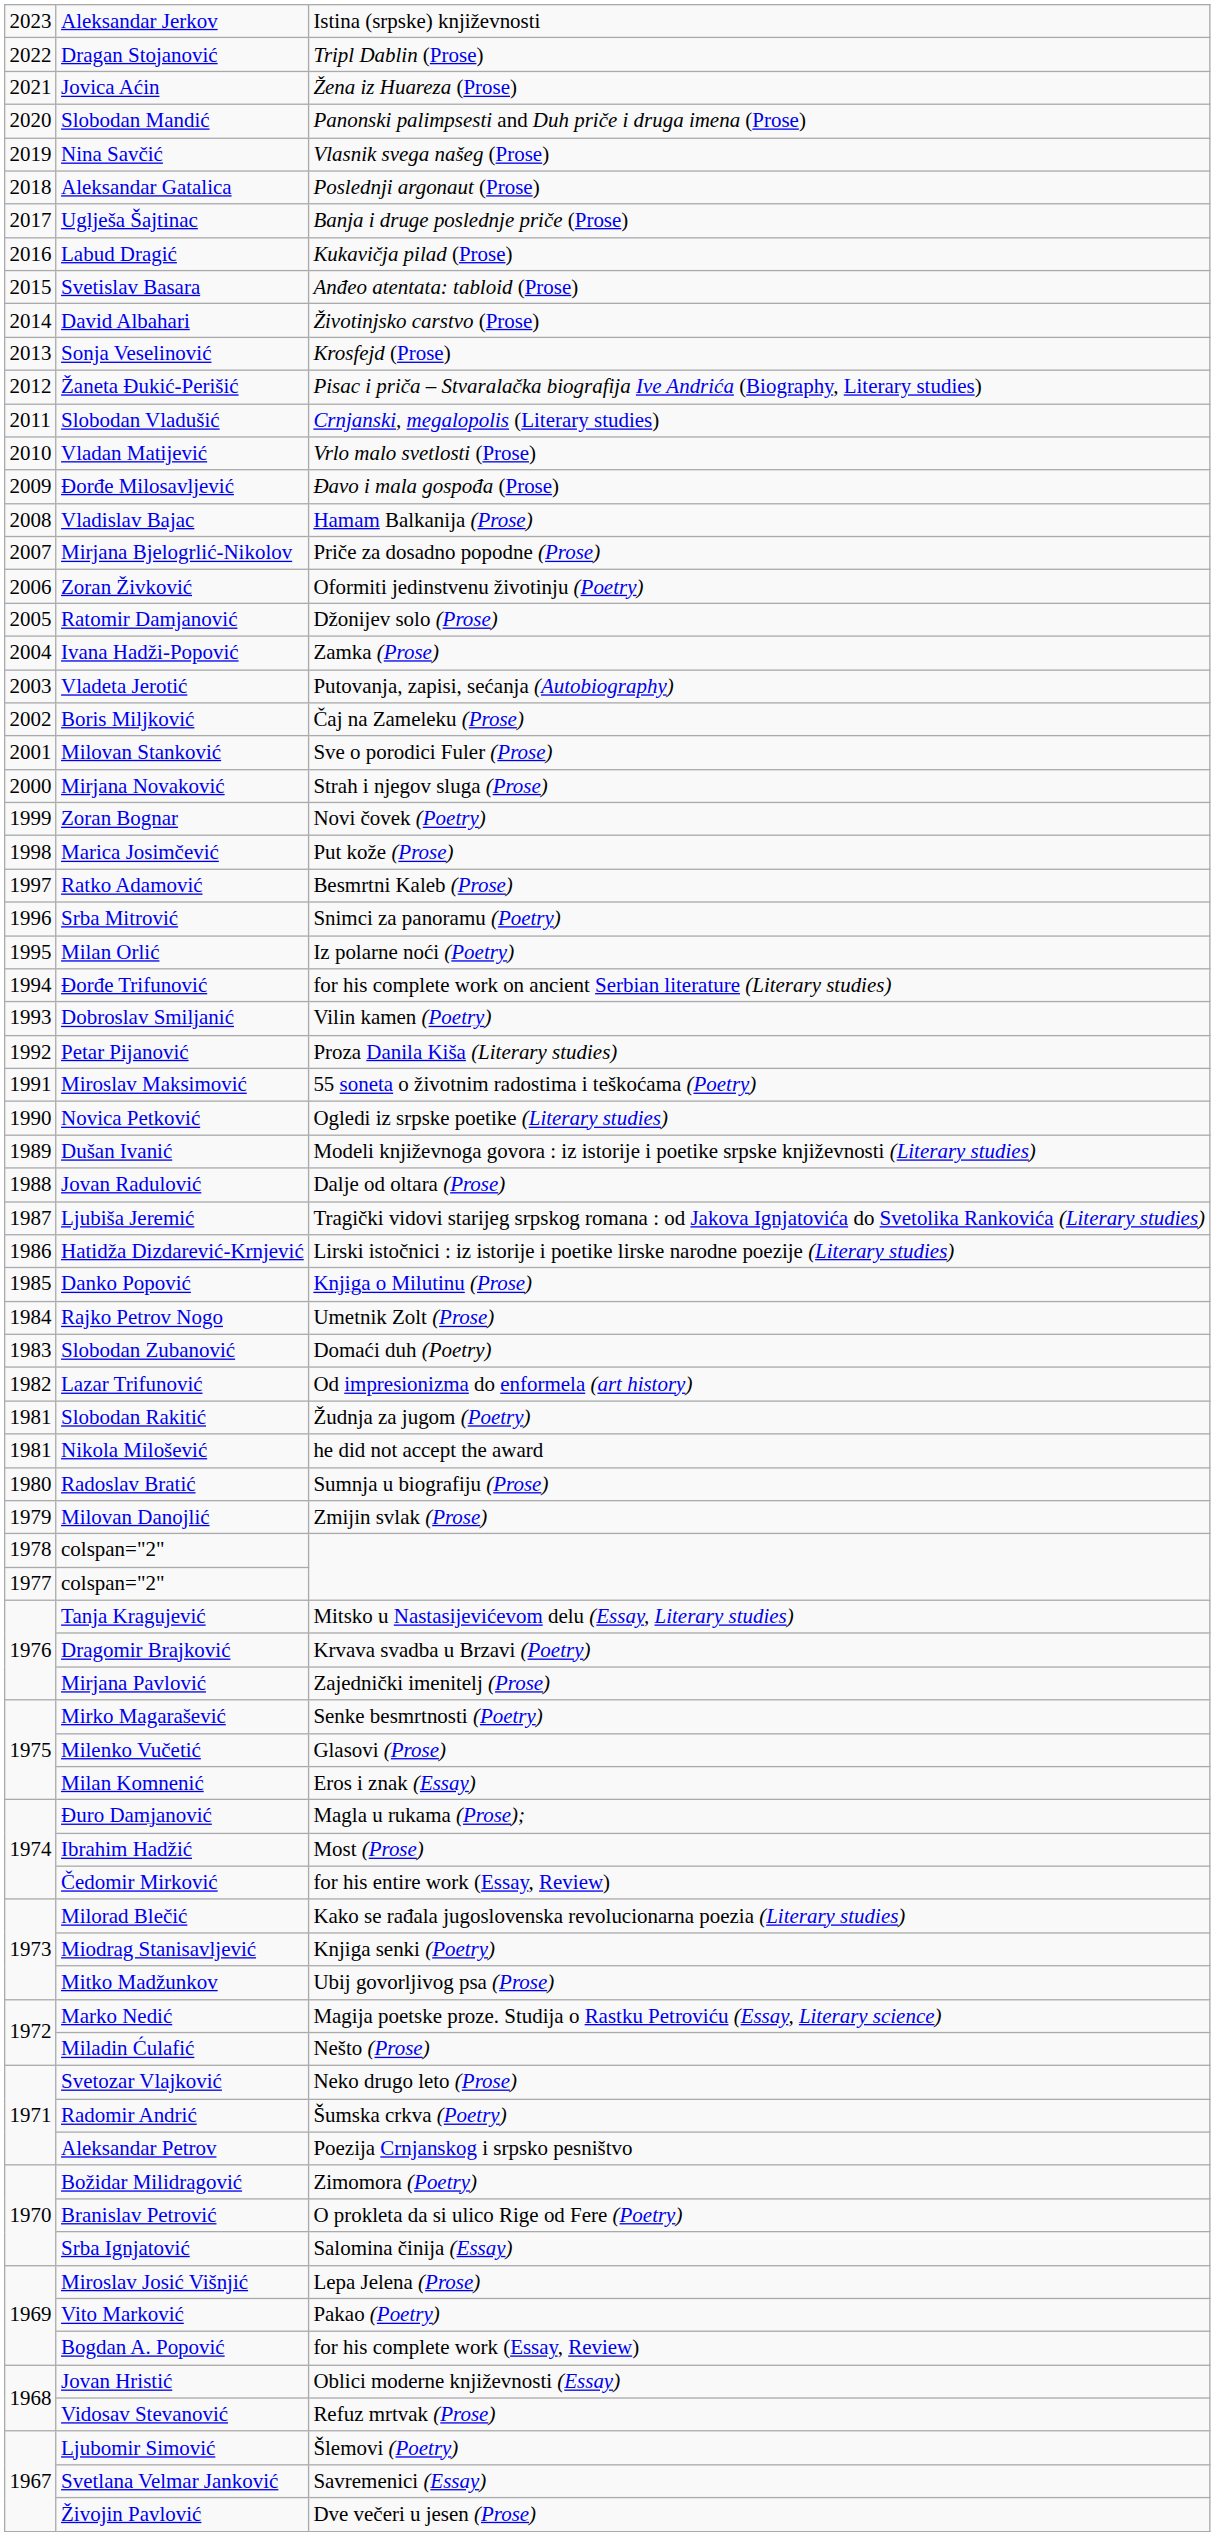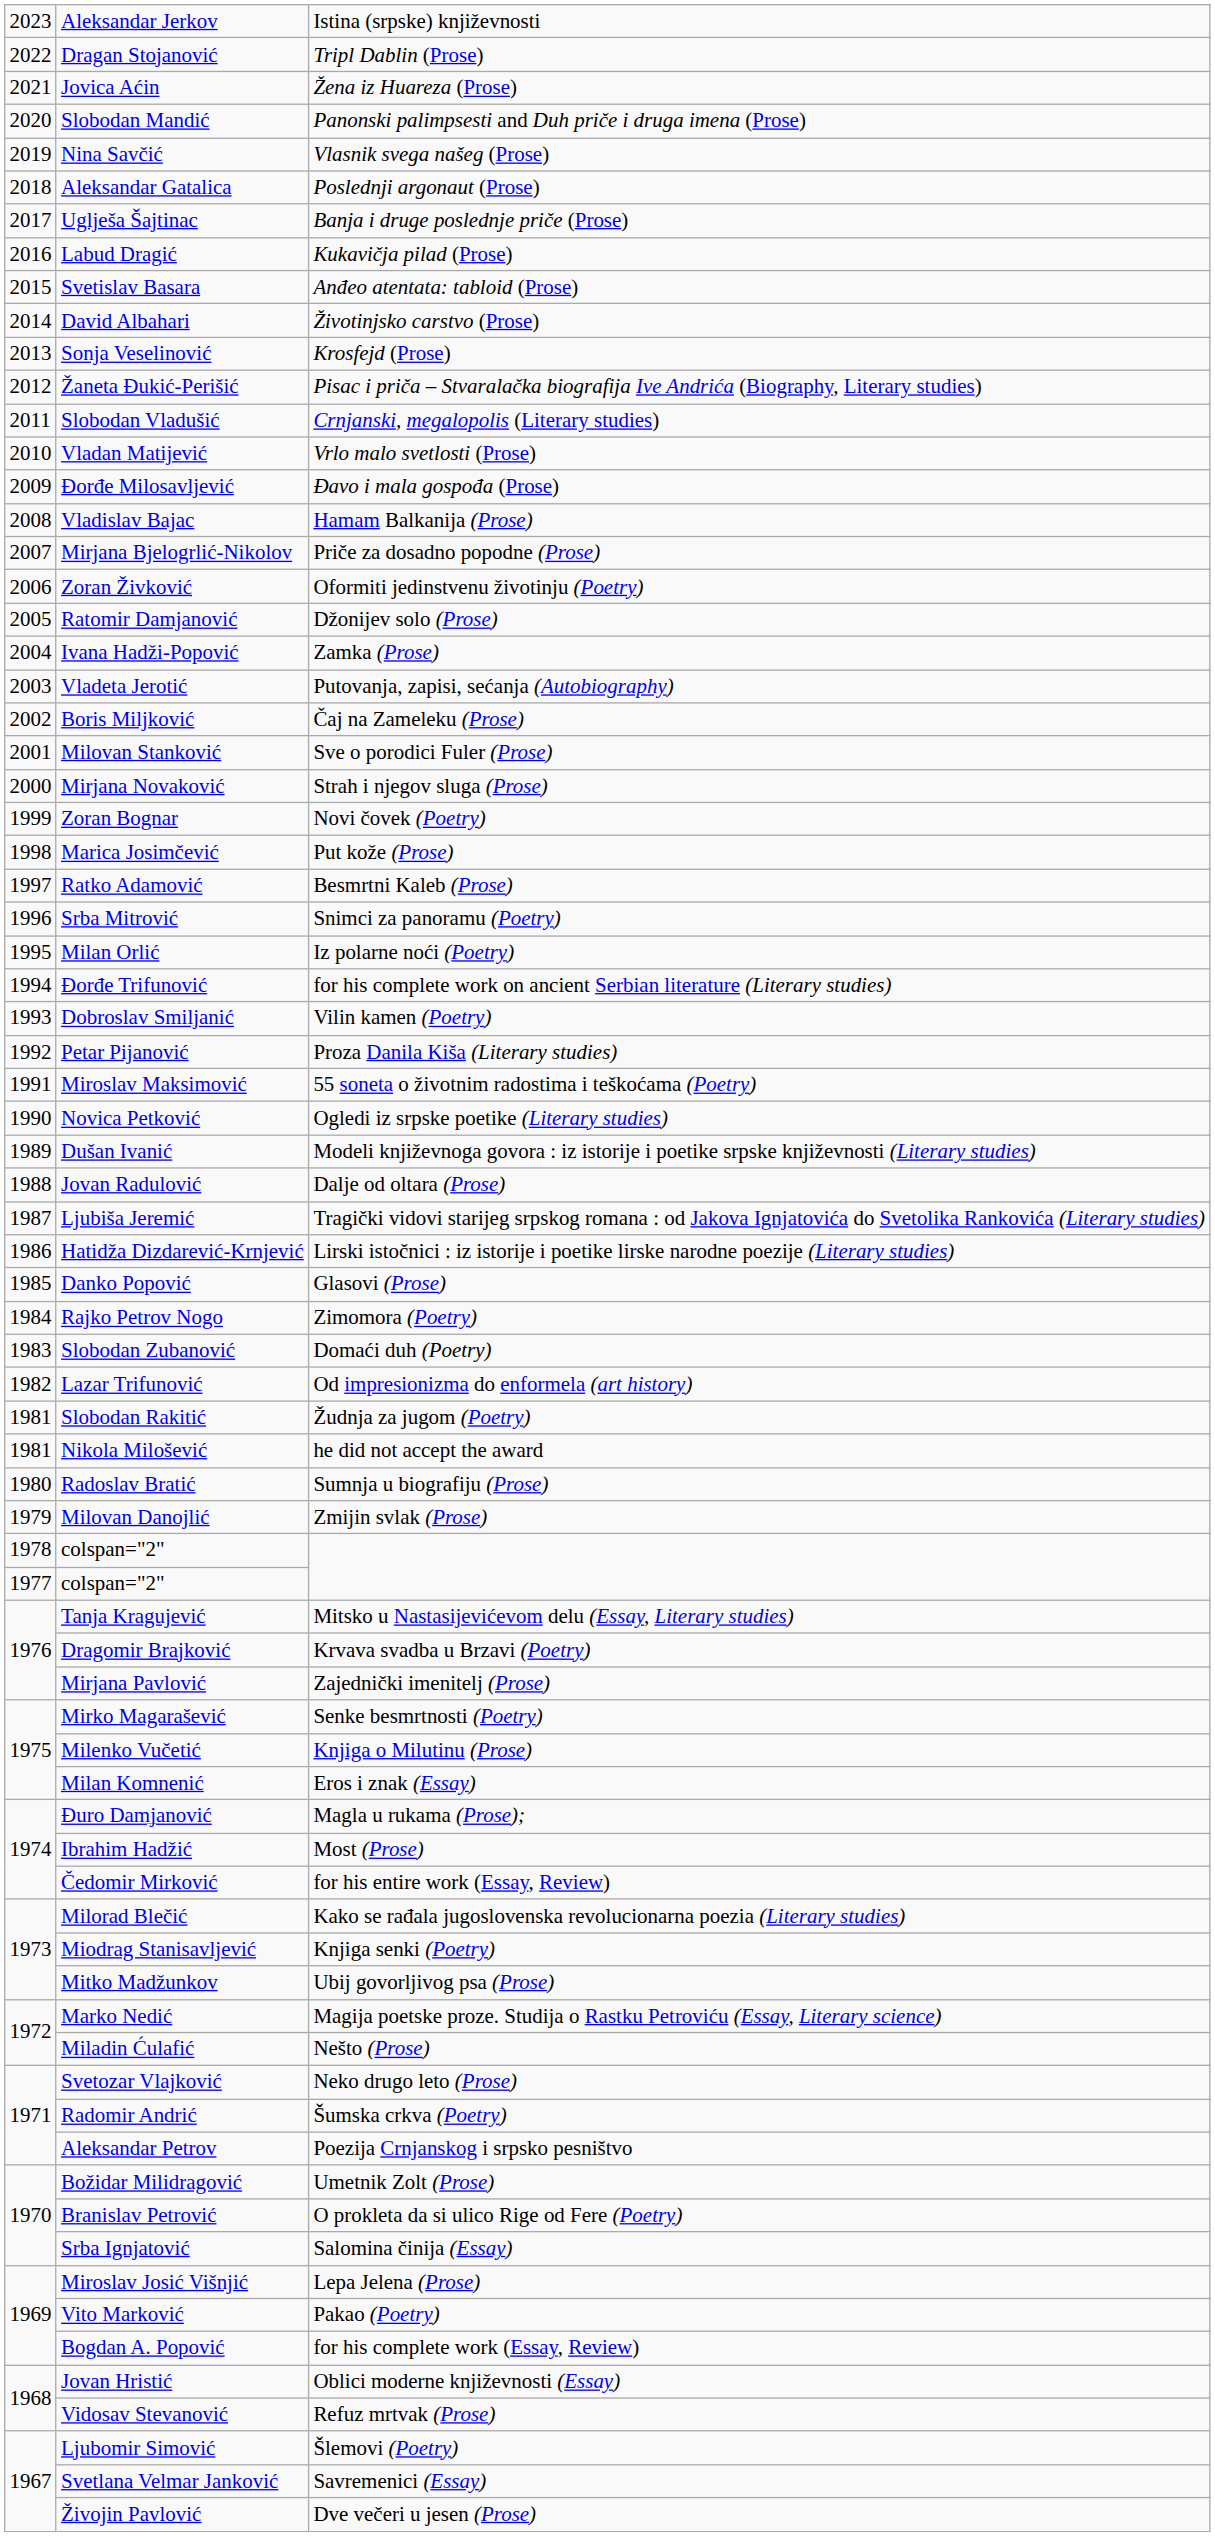(423, 1284) Knjiga o Milutinu (Prose) -> (380, 1284) Glasovi (Prose)
(404, 1317) Umetnik Zolt (Prose) -> (395, 1317) Zimomora (Poetry)
(380, 1749) Glasovi (Prose) -> (423, 1749) Knjiga o Milutinu (Prose)
(395, 2181) Zimomora (Poetry) -> (404, 2181) Umetnik Zolt (Prose)
